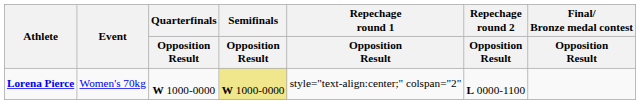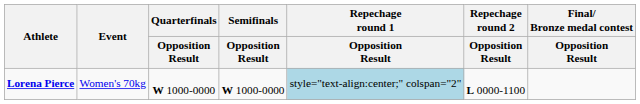(253, 90) khaki background -> (253, 90) no background
(376, 84) no background -> (376, 84) lightblue background
